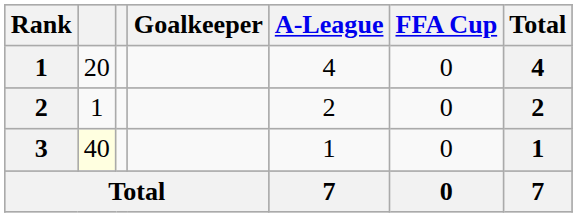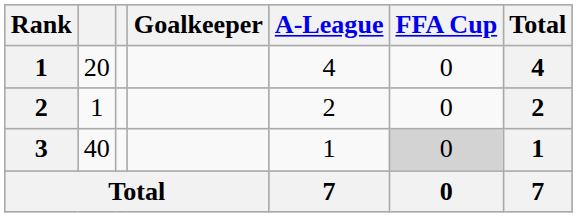(97, 149) lightyellow background -> (97, 149) no background
(446, 149) no background -> (446, 149) lightgrey background
